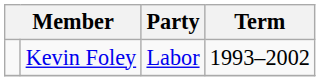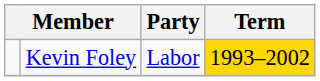(260, 57) no background -> (260, 57) gold background
